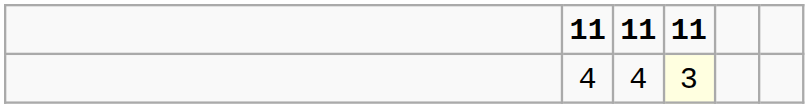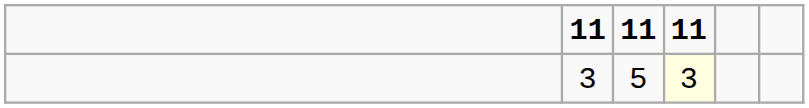(588, 79) 4 -> (588, 79) 3
(638, 79) 4 -> (638, 79) 5
